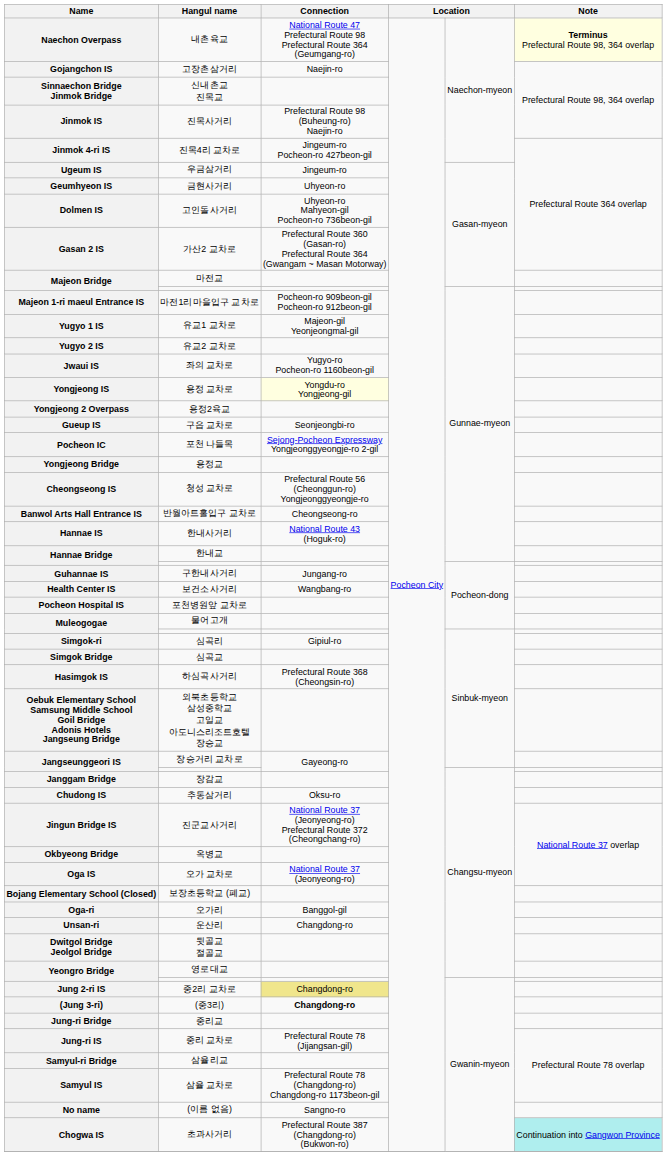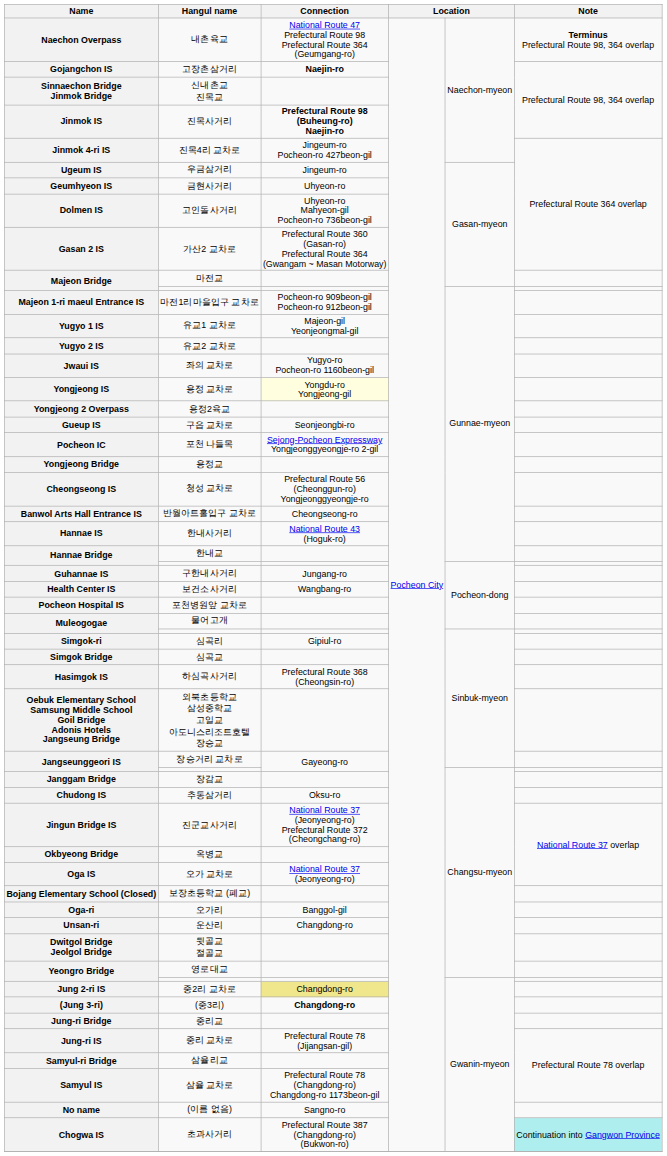(588, 39) lightyellow background -> (588, 39) no background
(325, 69) normal -> (325, 69) bold
(325, 121) normal -> (325, 121) bold
